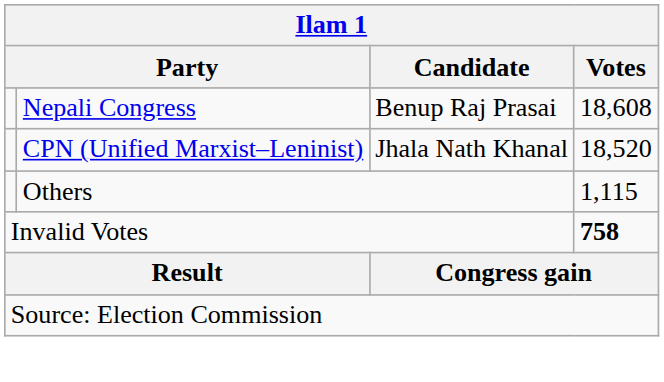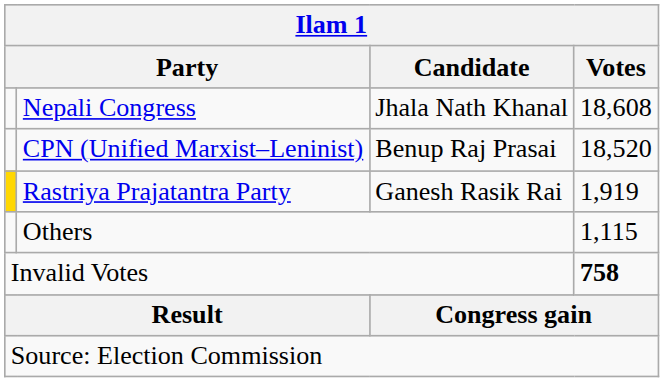(466, 107) Benup Raj Prasai -> (472, 107) Jhala Nath Khanal
(472, 149) Jhala Nath Khanal -> (466, 149) Benup Raj Prasai
+ row: (157, 190)
